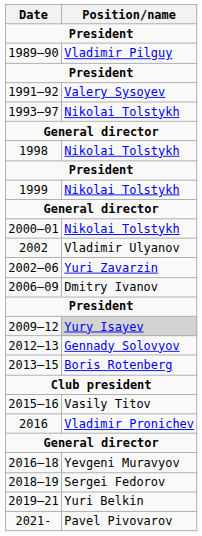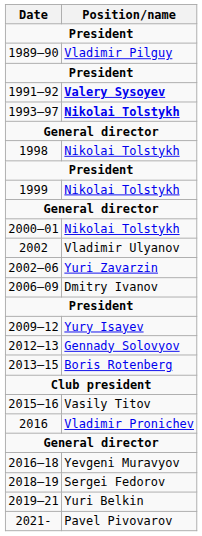(115, 92) normal -> (115, 92) bold
(122, 112) normal -> (122, 112) bold
(104, 326) lightgrey background -> (104, 326) no background
